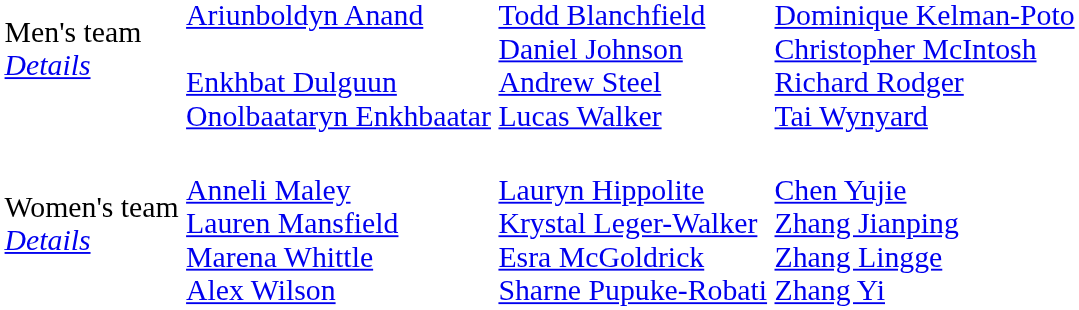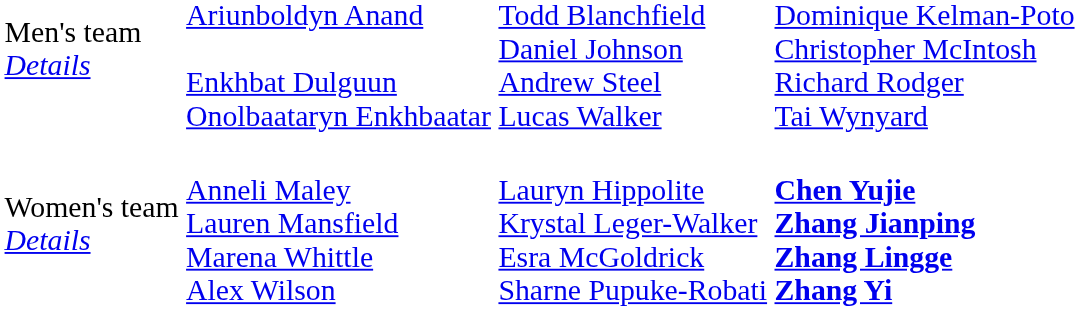(867, 240) normal -> (875, 240) bold
